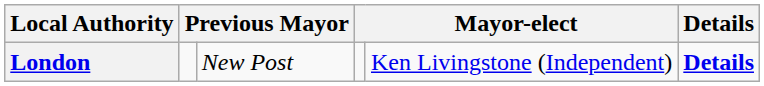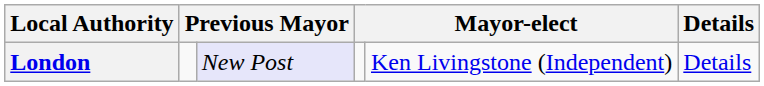(247, 61) no background -> (247, 61) lavender background
(719, 61) bold -> (717, 61) normal
